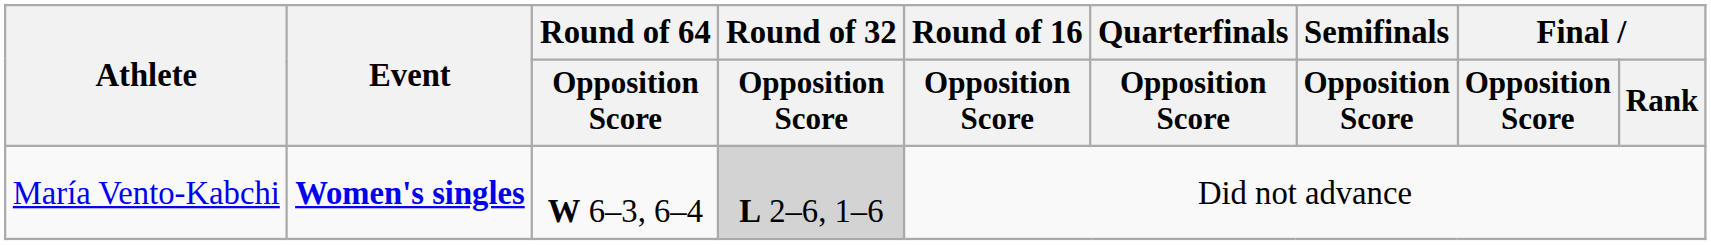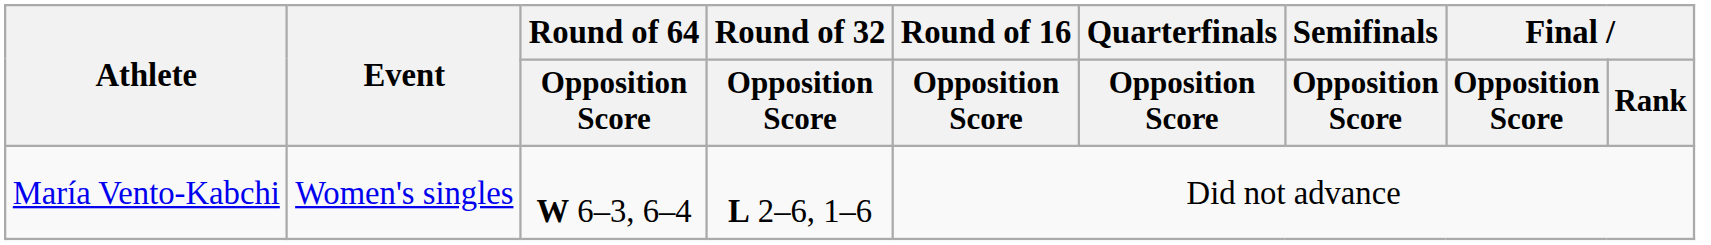(410, 192) bold -> (404, 192) normal
(811, 211) lightgrey background -> (800, 211) no background
